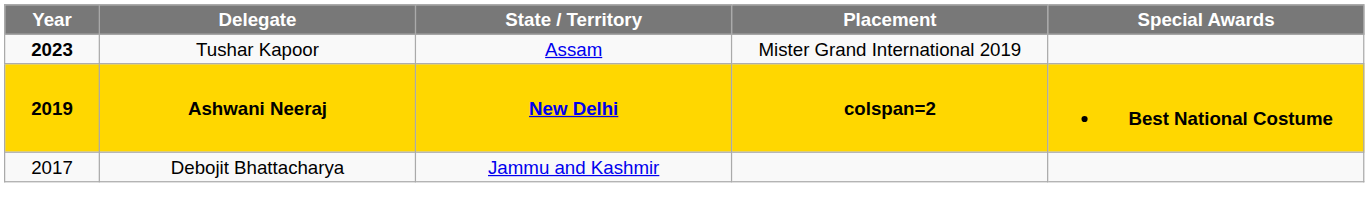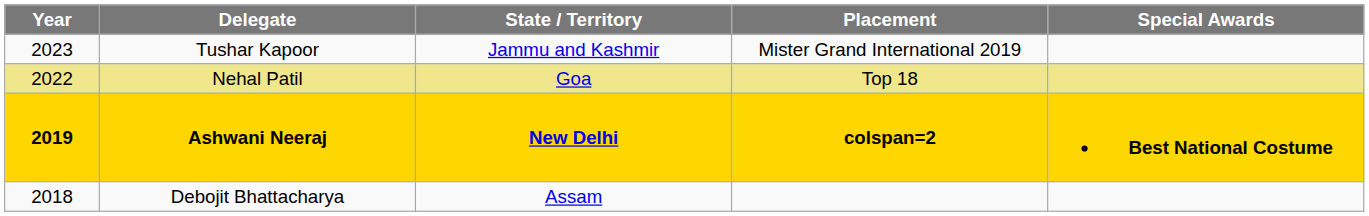(52, 49) bold -> (52, 49) normal
(574, 49) Assam -> (574, 49) Jammu and Kashmir
+ row: (257, 79)
(52, 167) 2017 -> (52, 196) 2018
(574, 167) Jammu and Kashmir -> (574, 196) Assam
